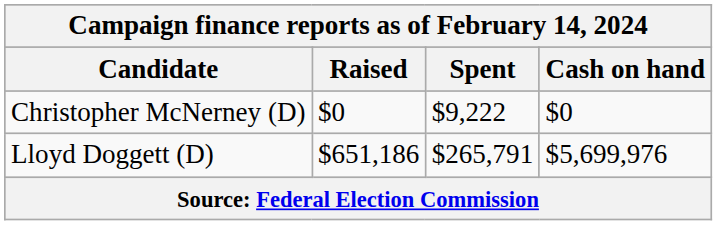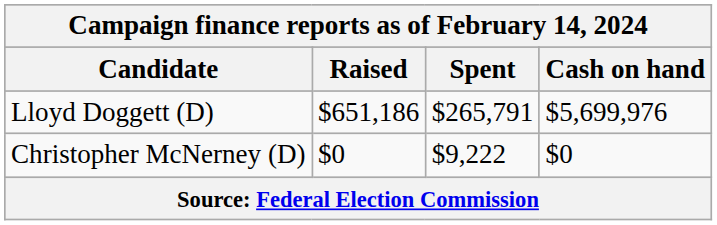rows swapped: (112, 154) <-> (158, 111)
